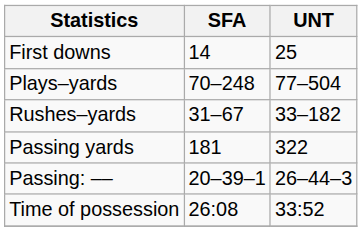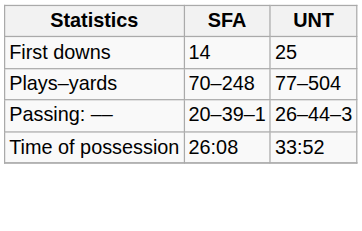- row: (73, 115)
- row: (72, 146)
